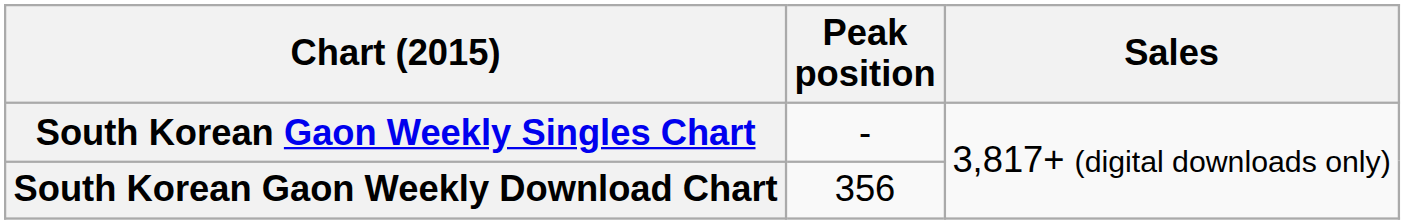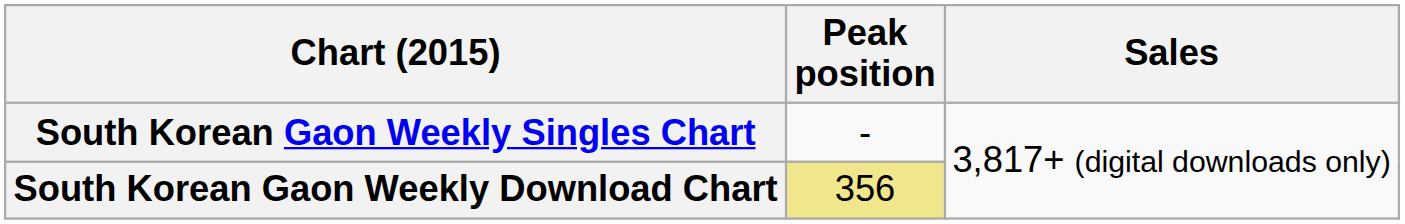(865, 189) no background -> (865, 189) khaki background
